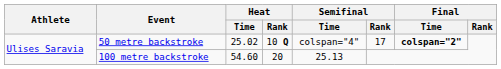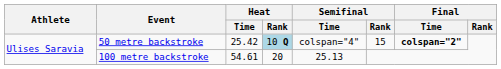(244, 41) 25.02 -> (244, 41) 25.42
(277, 41) no background -> (277, 41) lightblue background
(380, 41) 17 -> (380, 41) 15
(244, 57) 54.60 -> (244, 57) 54.61
